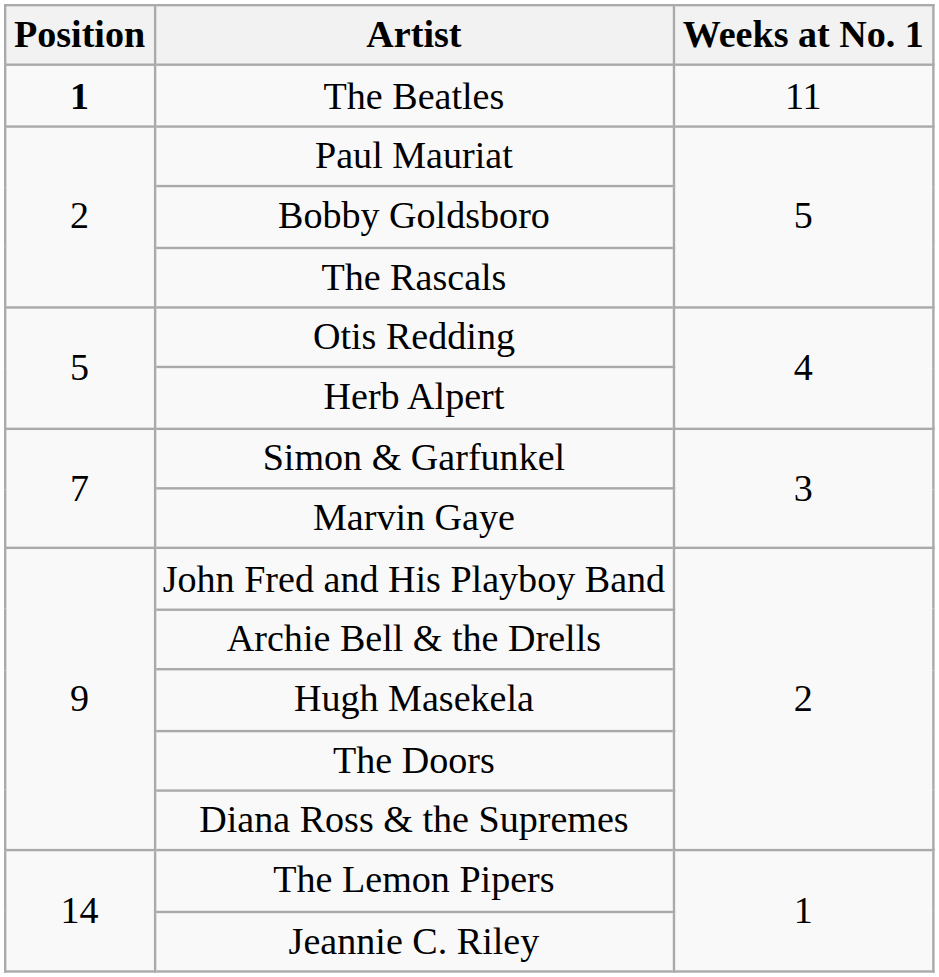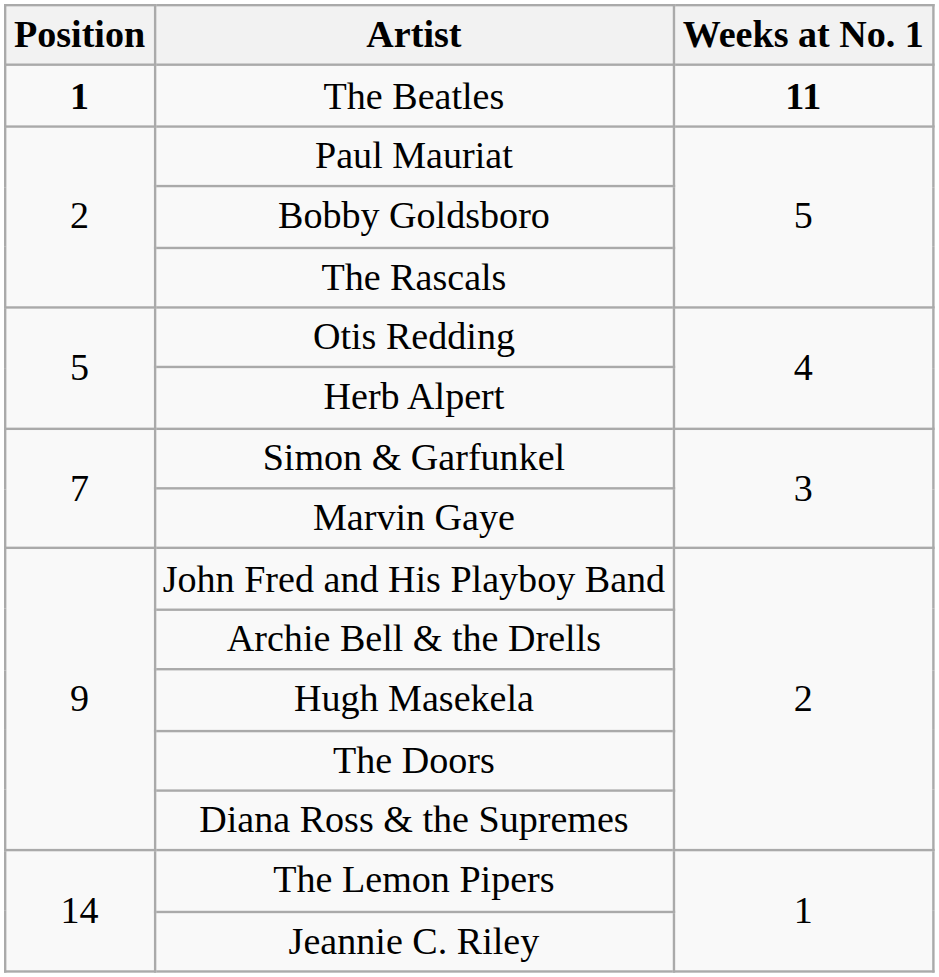(803, 95) normal -> (803, 95) bold
